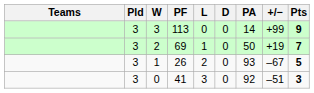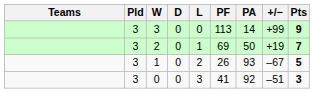columns swapped: (225, 12) <-> (180, 12)
